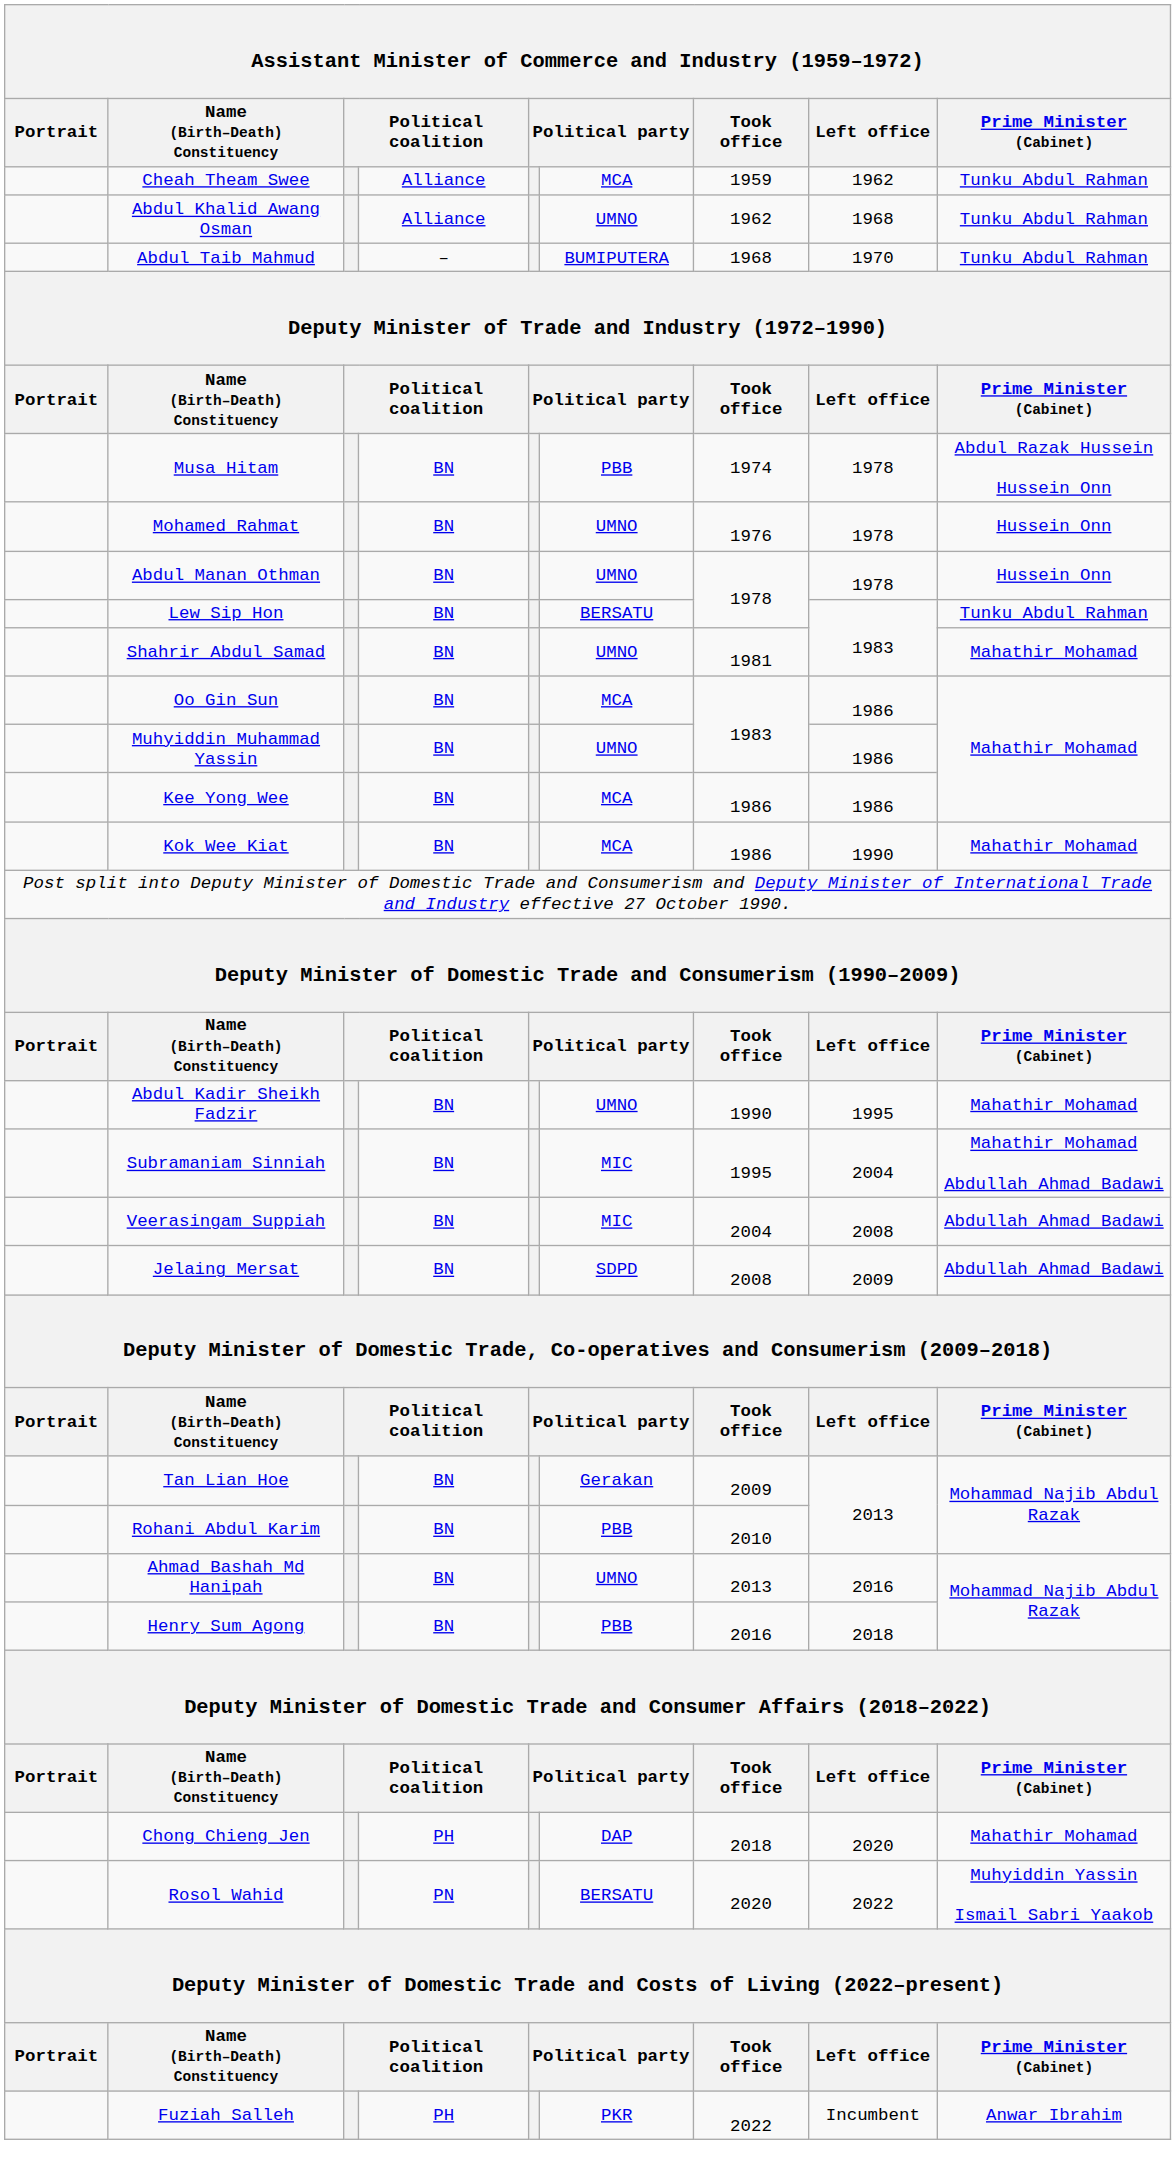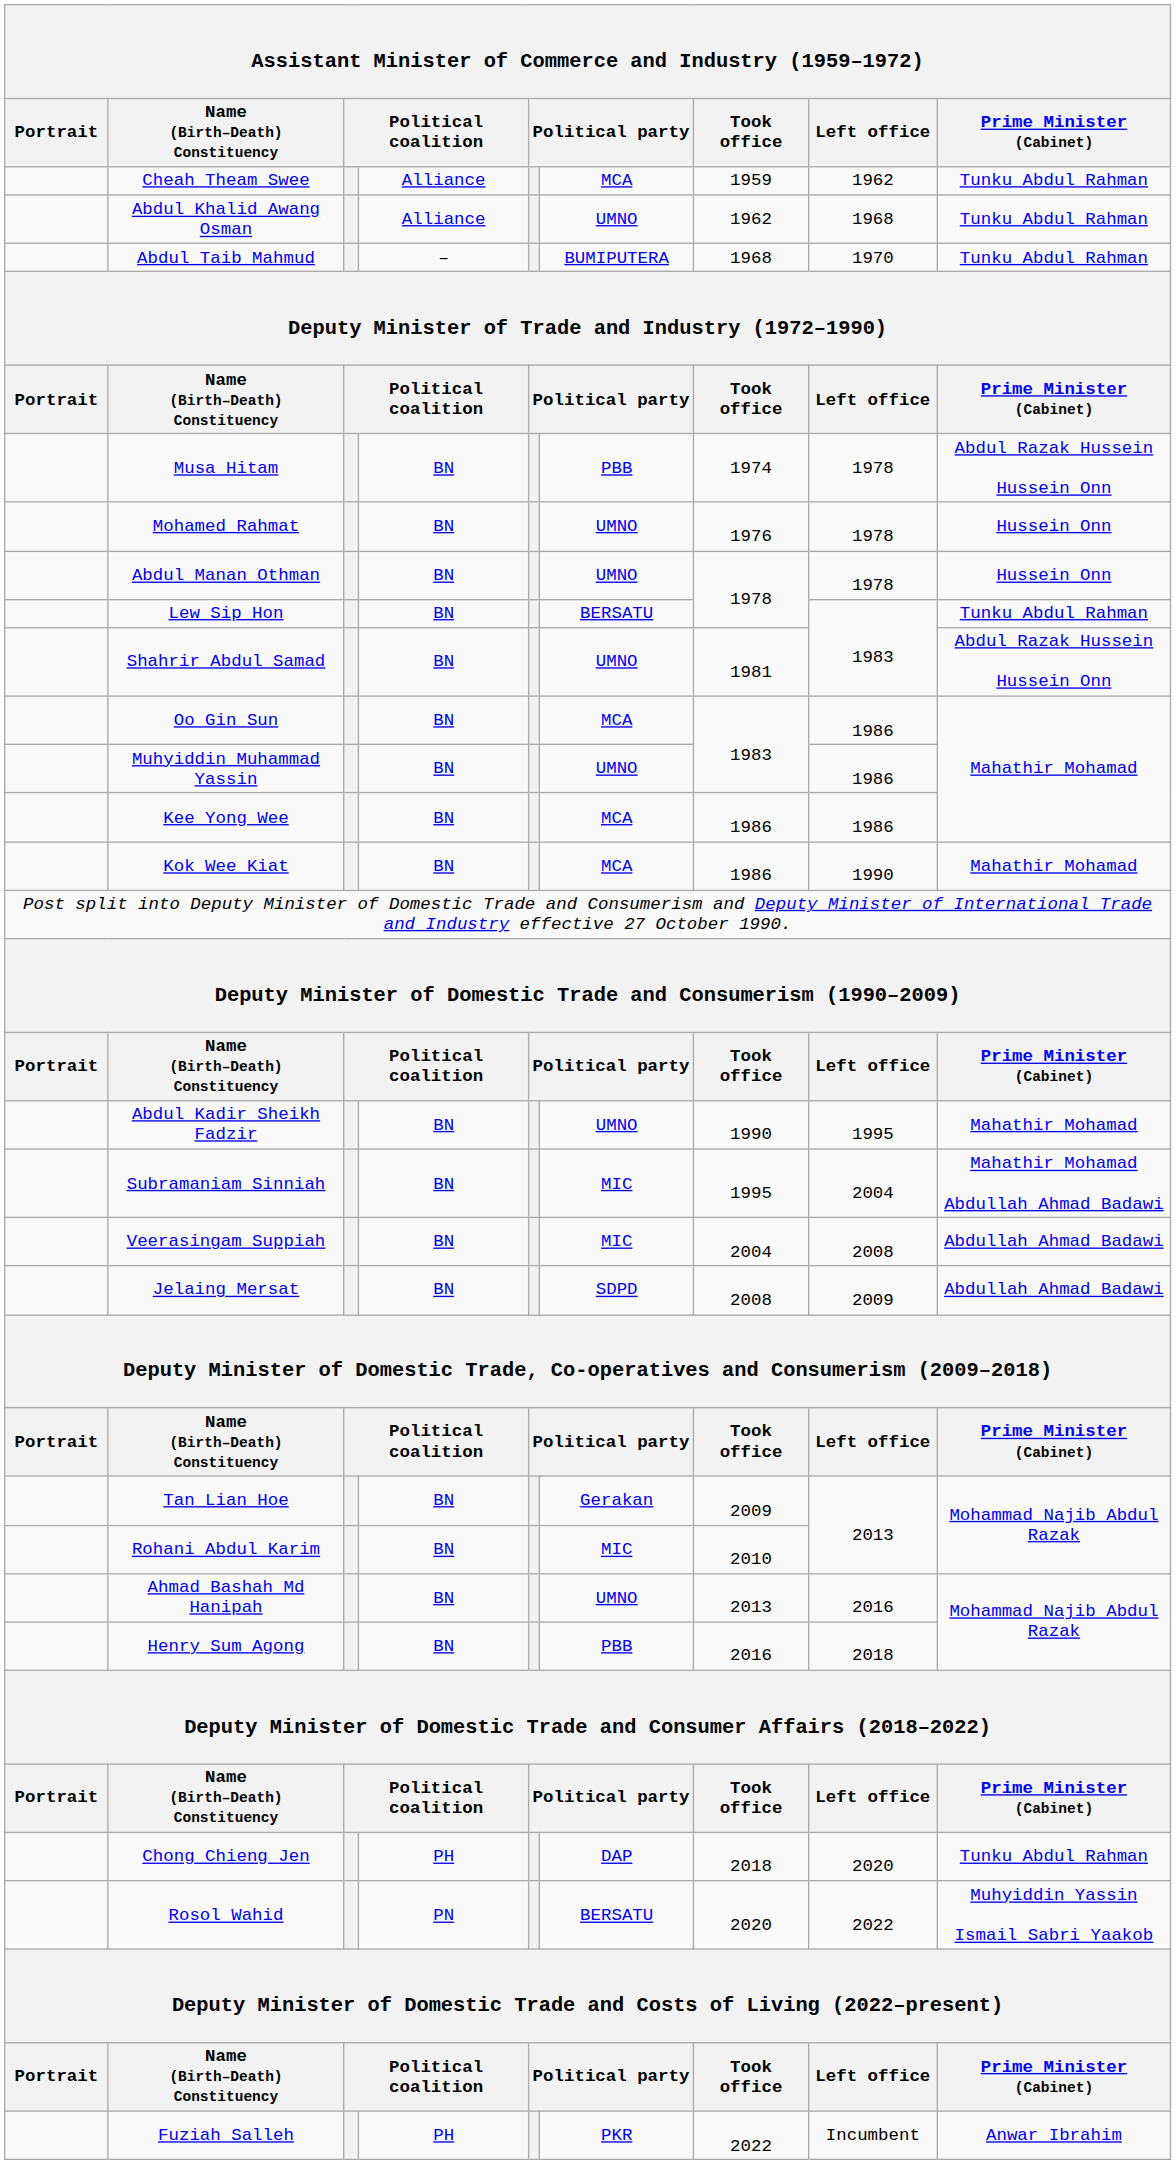(1054, 652) Mahathir Mohamad -> (1054, 662) Abdul Razak Hussein Hussein Onn
(617, 1529) PBB -> (617, 1549) MIC
(1054, 1836) Mahathir Mohamad -> (1054, 1856) Tunku Abdul Rahman
